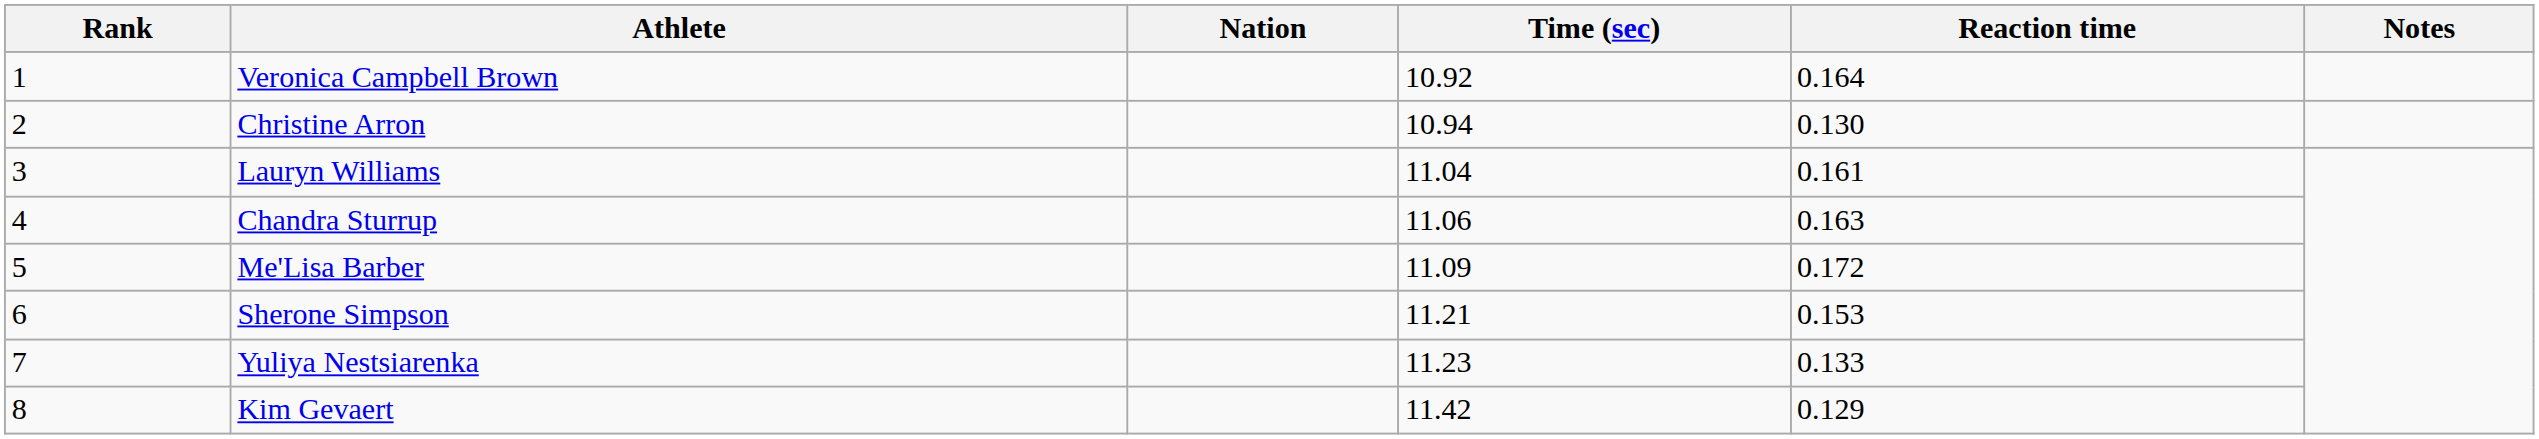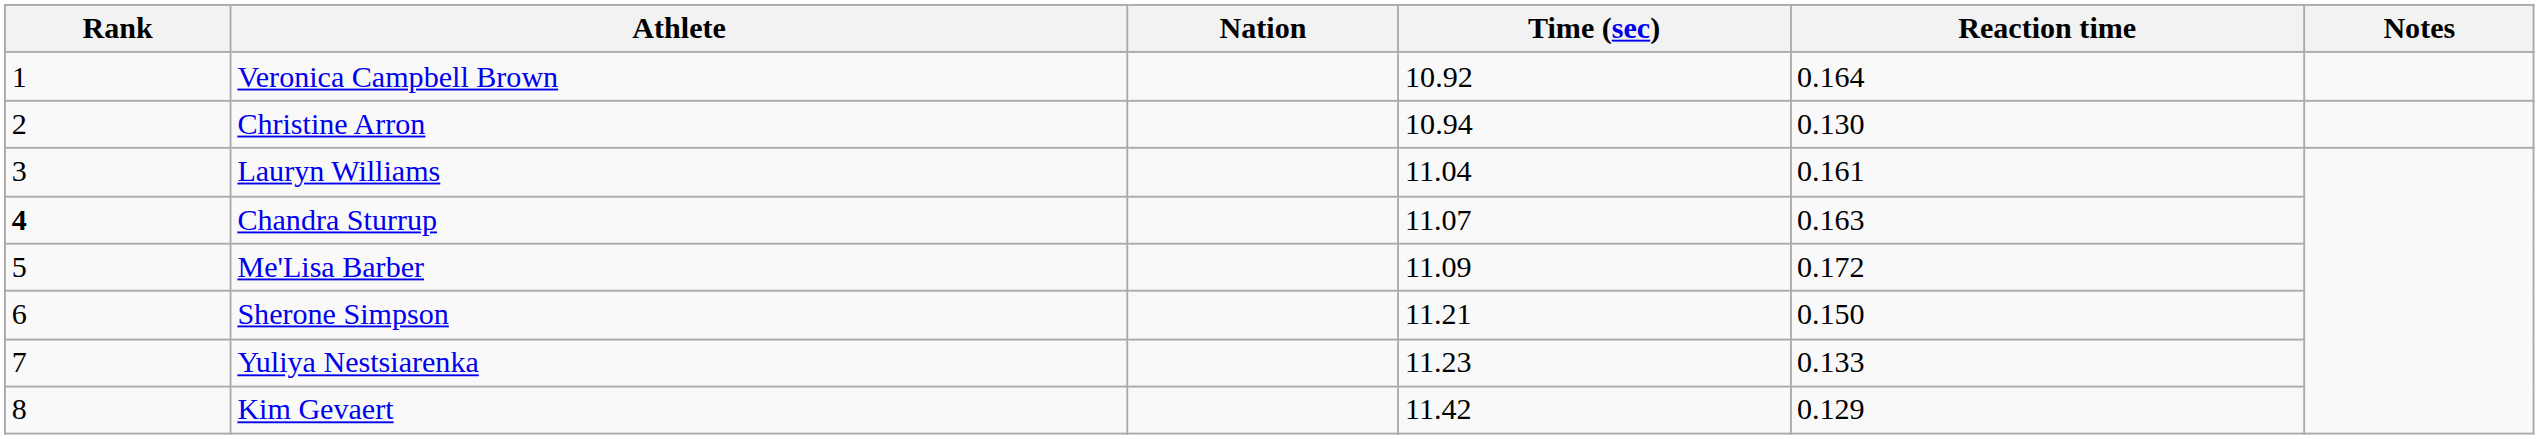(19, 219) normal -> (19, 219) bold
(1438, 219) 11.06 -> (1438, 219) 11.07
(1831, 314) 0.153 -> (1831, 314) 0.150
